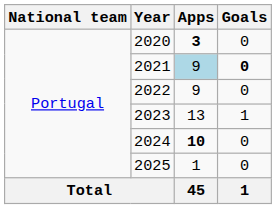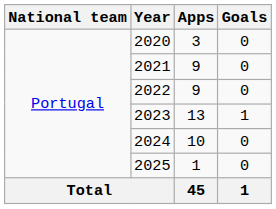(196, 42) bold -> (196, 42) normal
(196, 67) lightblue background -> (196, 67) no background
(244, 67) bold -> (244, 67) normal
(196, 141) bold -> (196, 141) normal
